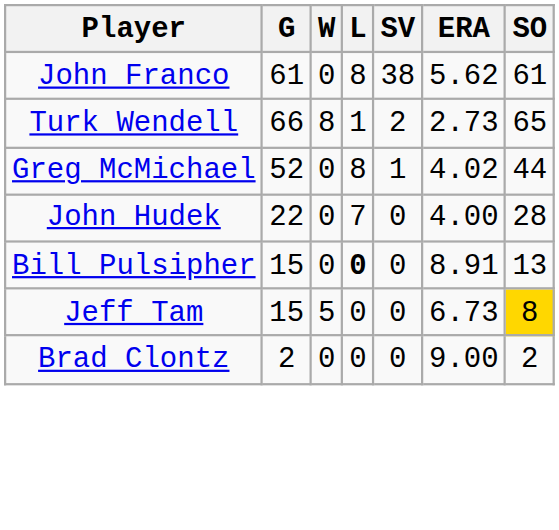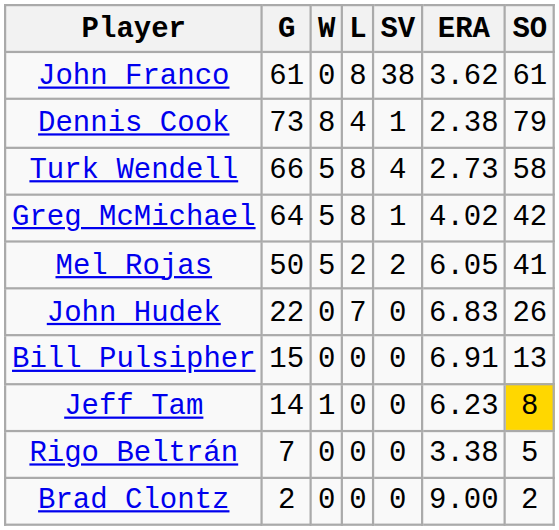(464, 76) 5.62 -> (464, 76) 3.62
+ row: (134, 123)
(327, 123) 8 -> (327, 170) 5
(358, 123) 1 -> (358, 170) 8
(398, 123) 2 -> (398, 170) 4
(530, 123) 65 -> (530, 170) 58
(287, 170) 52 -> (287, 218) 64
(327, 170) 0 -> (327, 218) 5
(530, 170) 44 -> (530, 218) 42
+ row: (134, 265)
(464, 218) 4.00 -> (464, 312) 6.83
(530, 218) 28 -> (530, 312) 26
(358, 265) bold -> (358, 359) normal
(464, 265) 8.91 -> (464, 359) 6.91
(287, 312) 15 -> (287, 407) 14
(327, 312) 5 -> (327, 407) 1
(464, 312) 6.73 -> (464, 407) 6.23
+ row: (134, 454)
